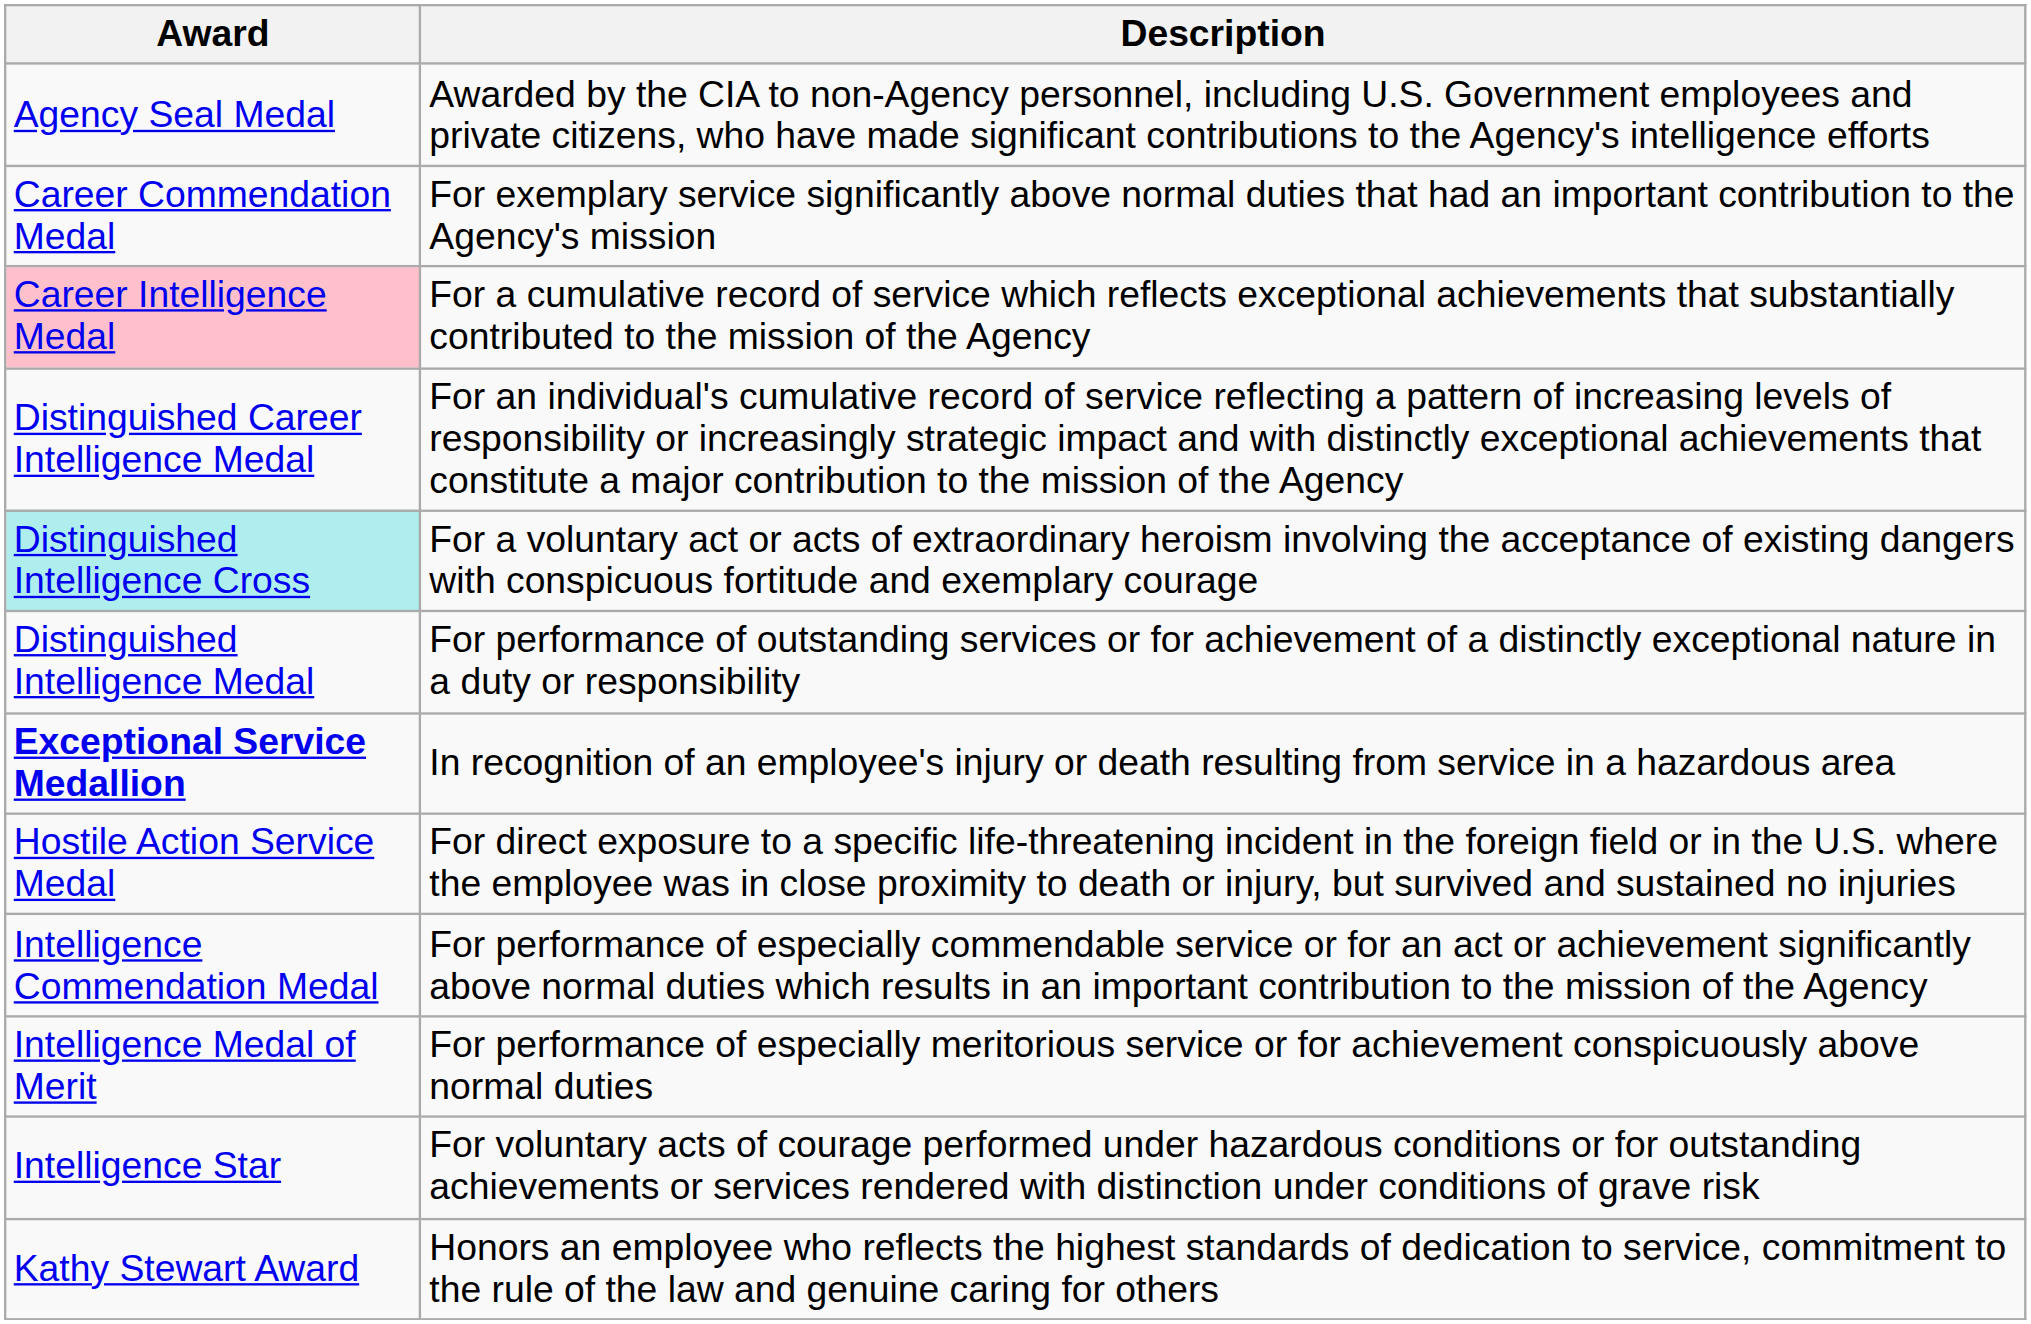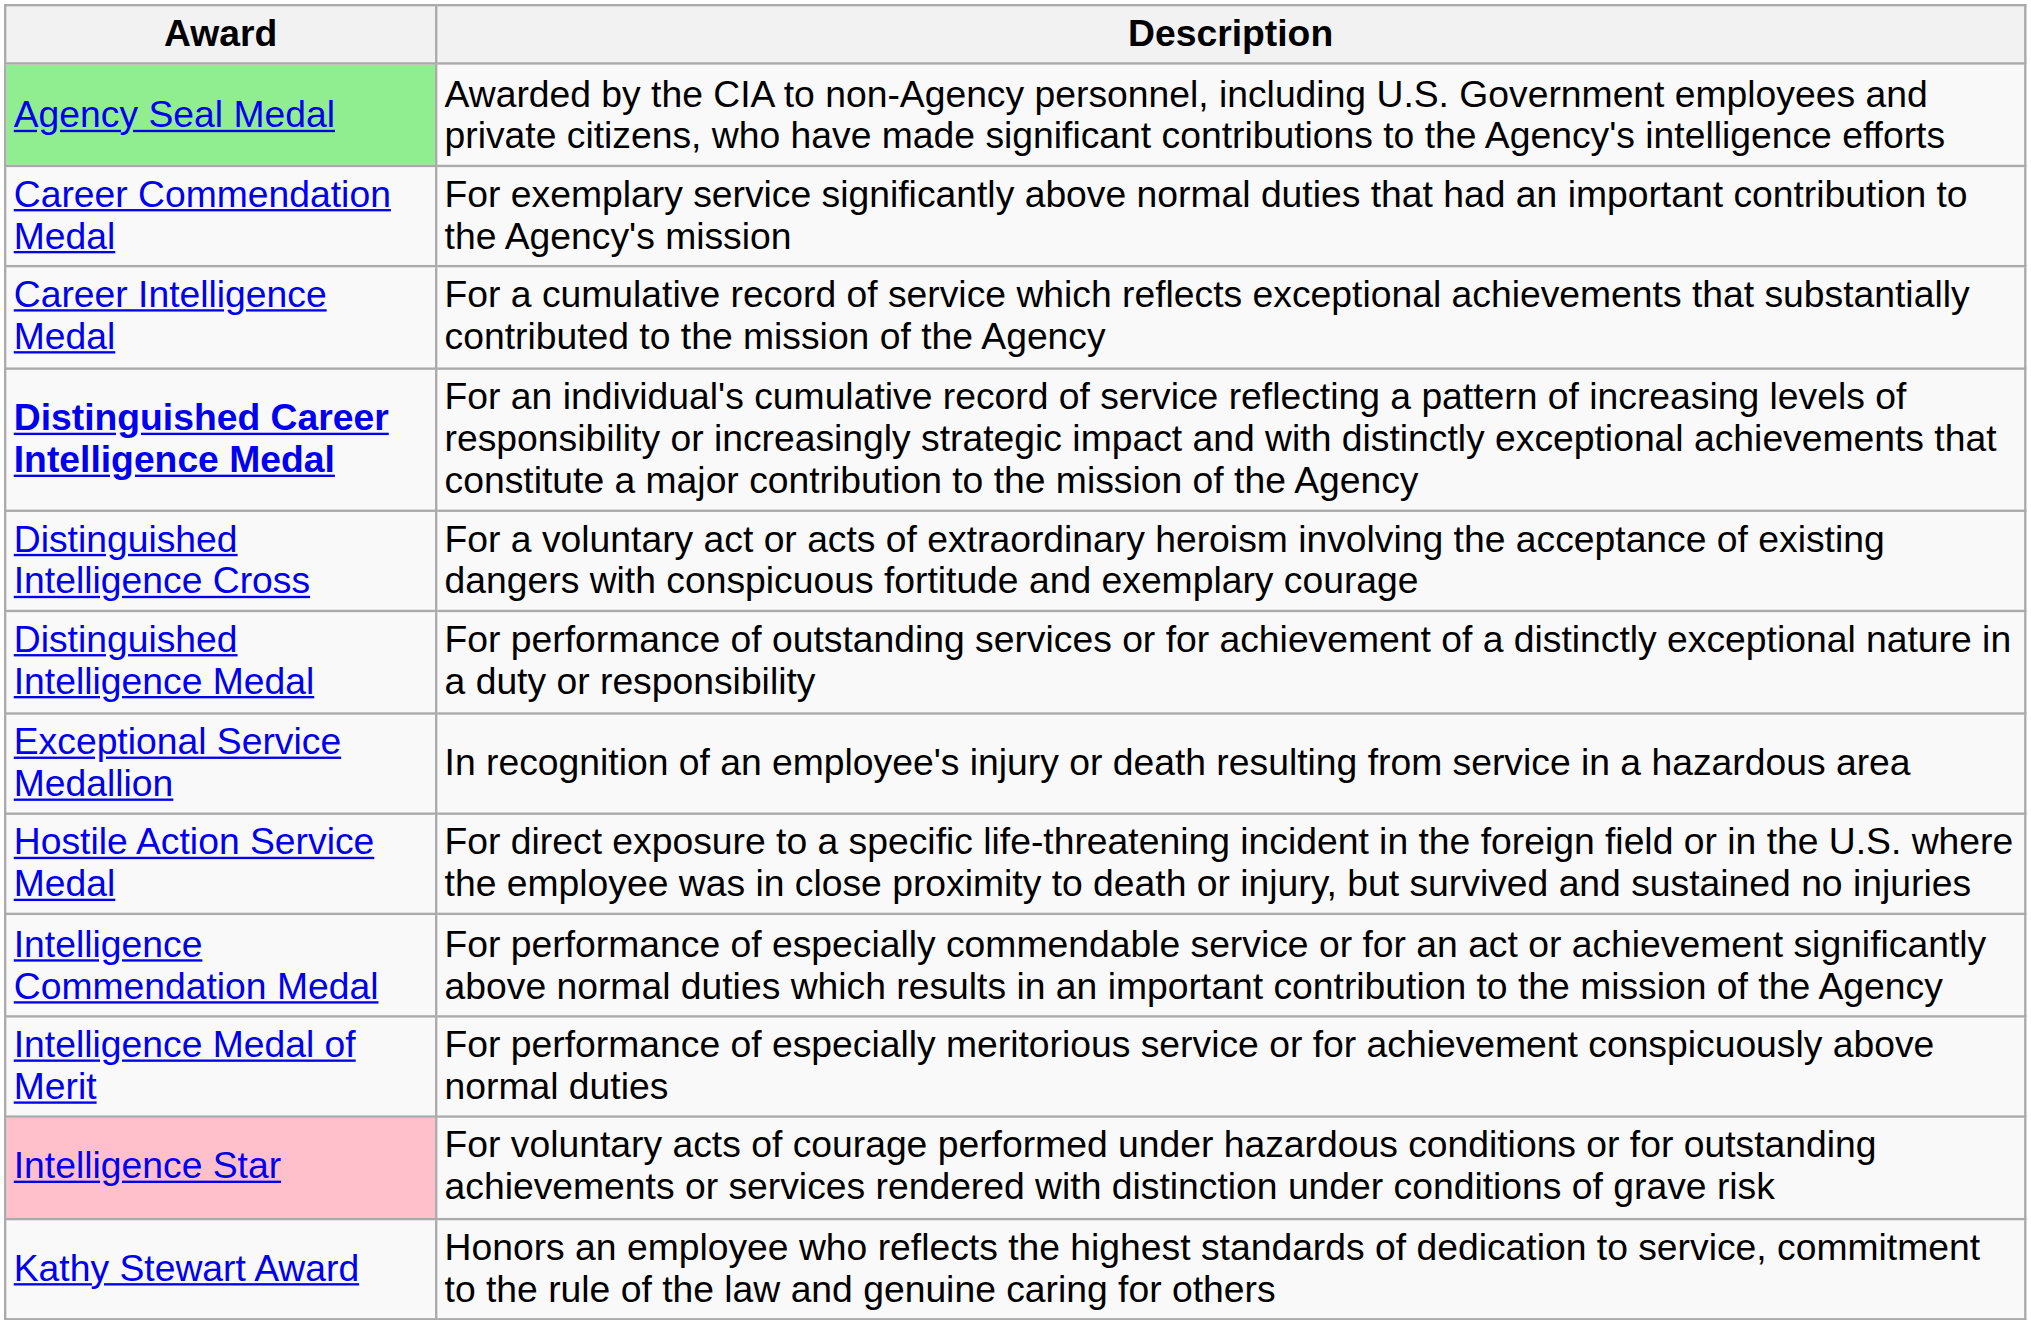(174, 114) no background -> (174, 114) lightgreen background
(170, 316) pink background -> (170, 316) no background
(188, 438) normal -> (201, 438) bold
(162, 560) paleturquoise background -> (162, 560) no background
(190, 762) bold -> (177, 762) normal
(147, 1166) no background -> (147, 1166) pink background
